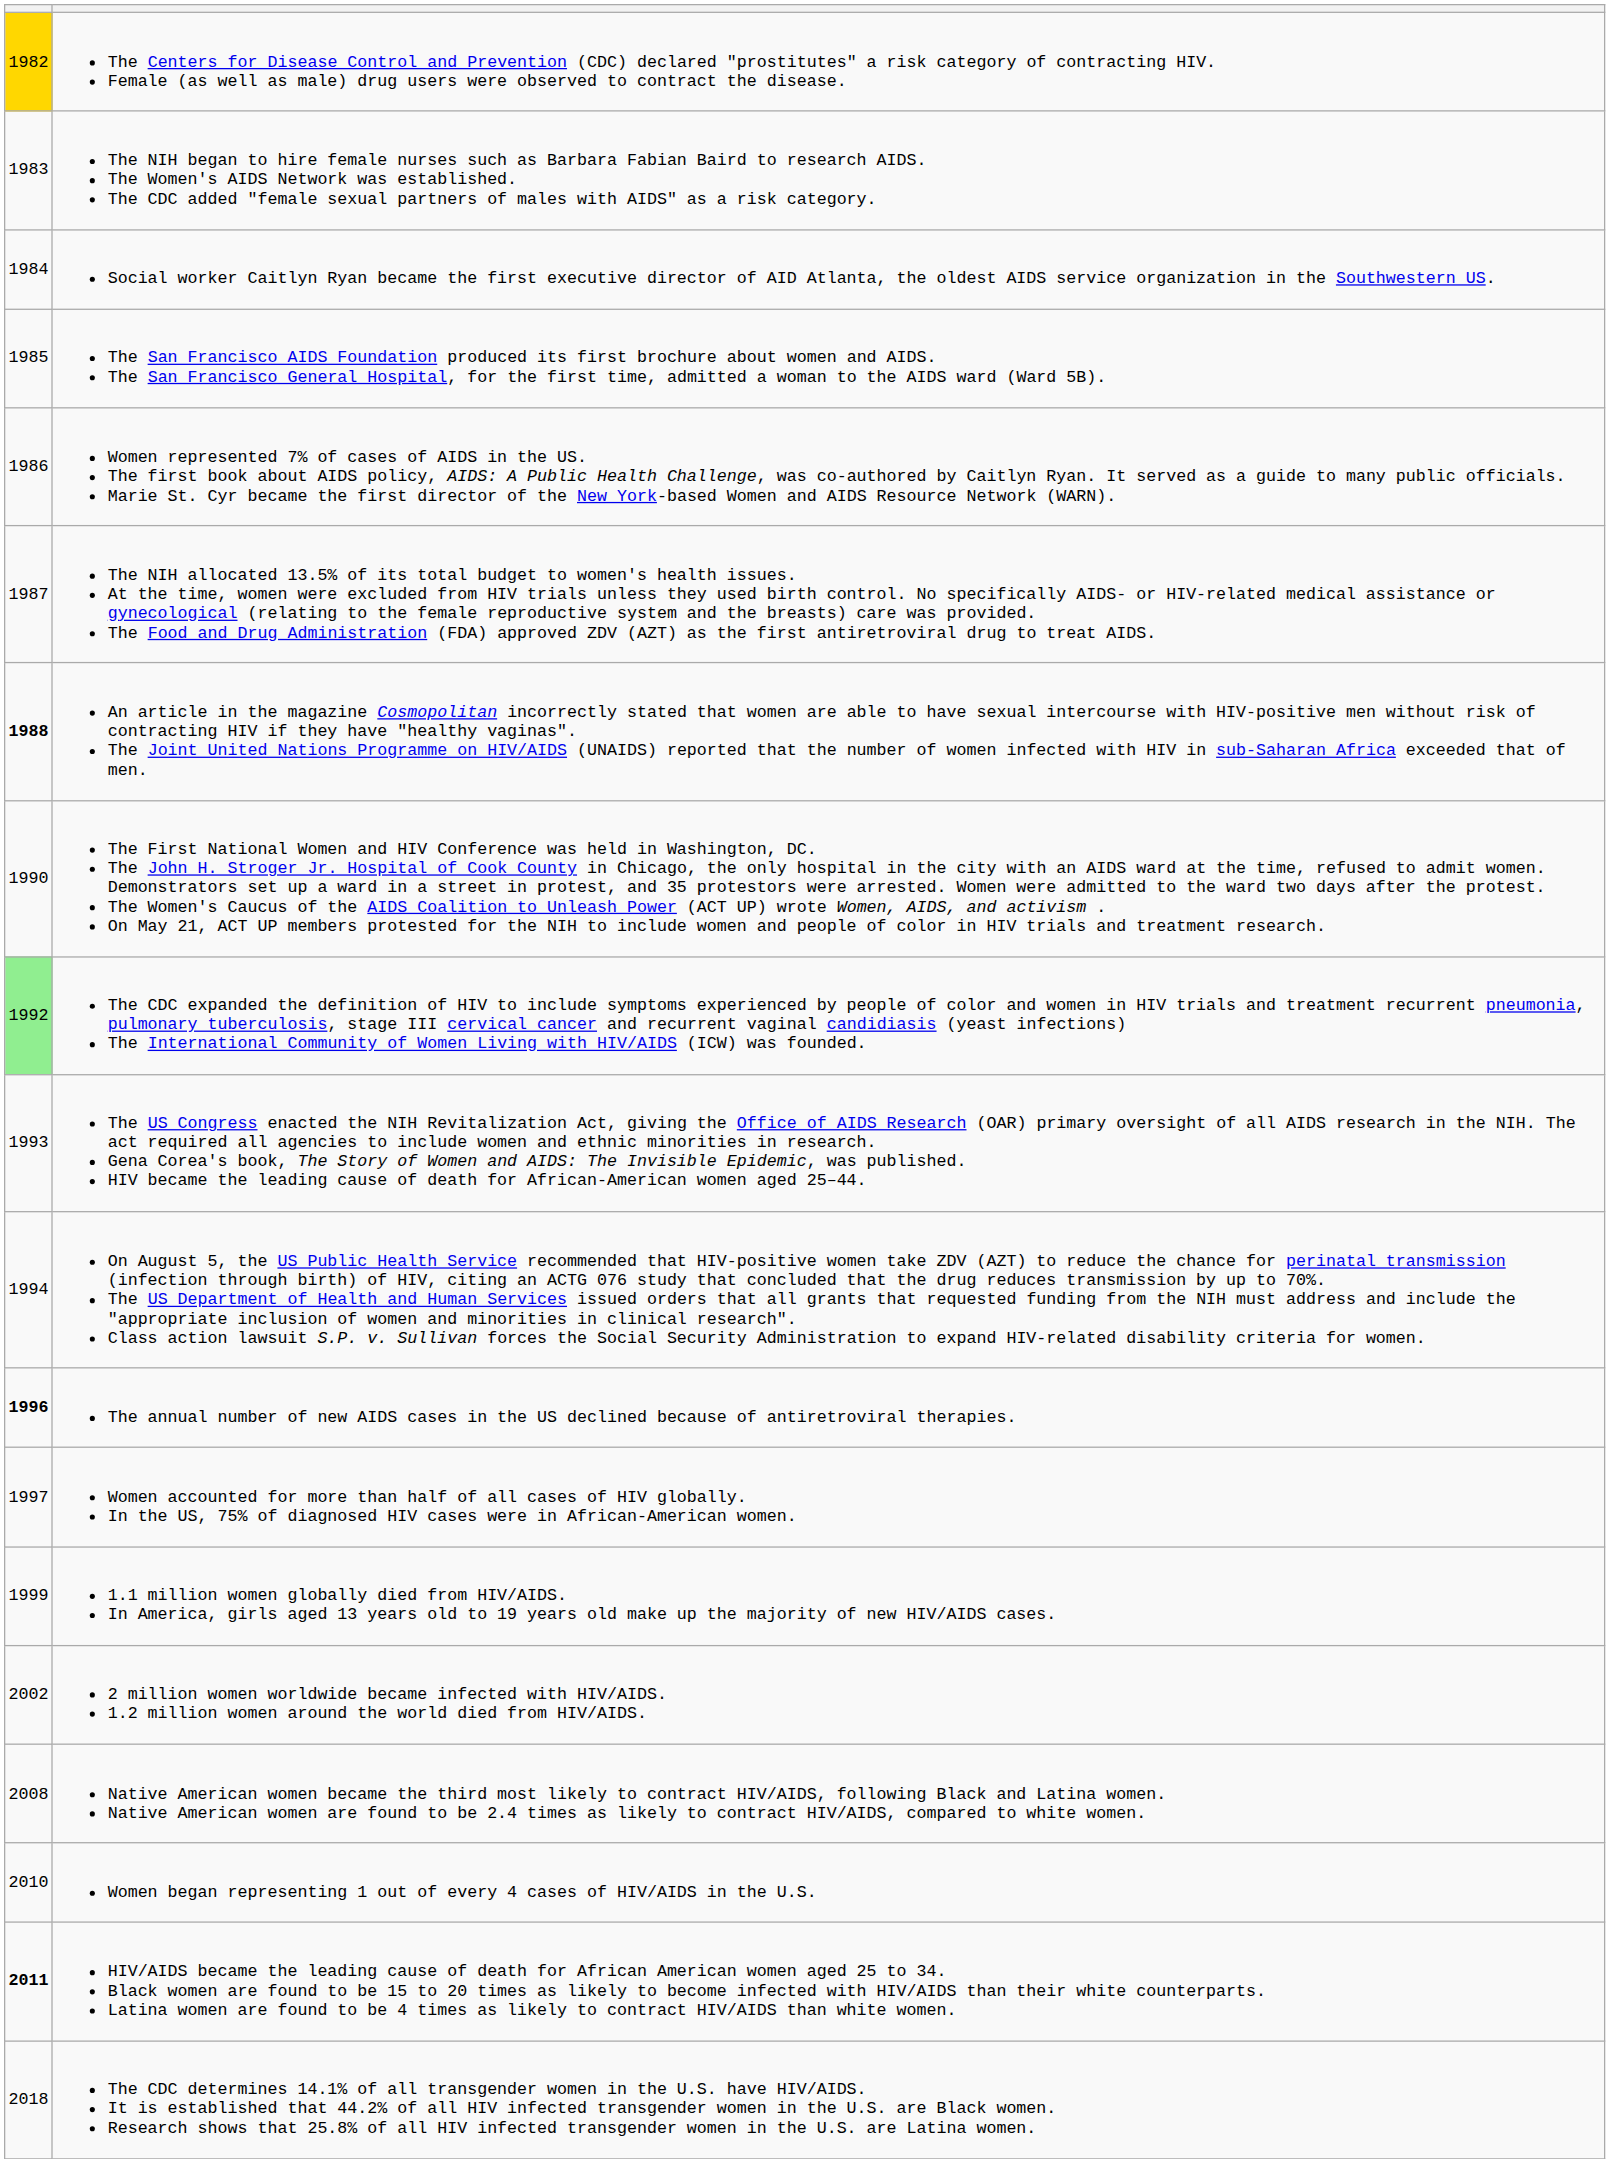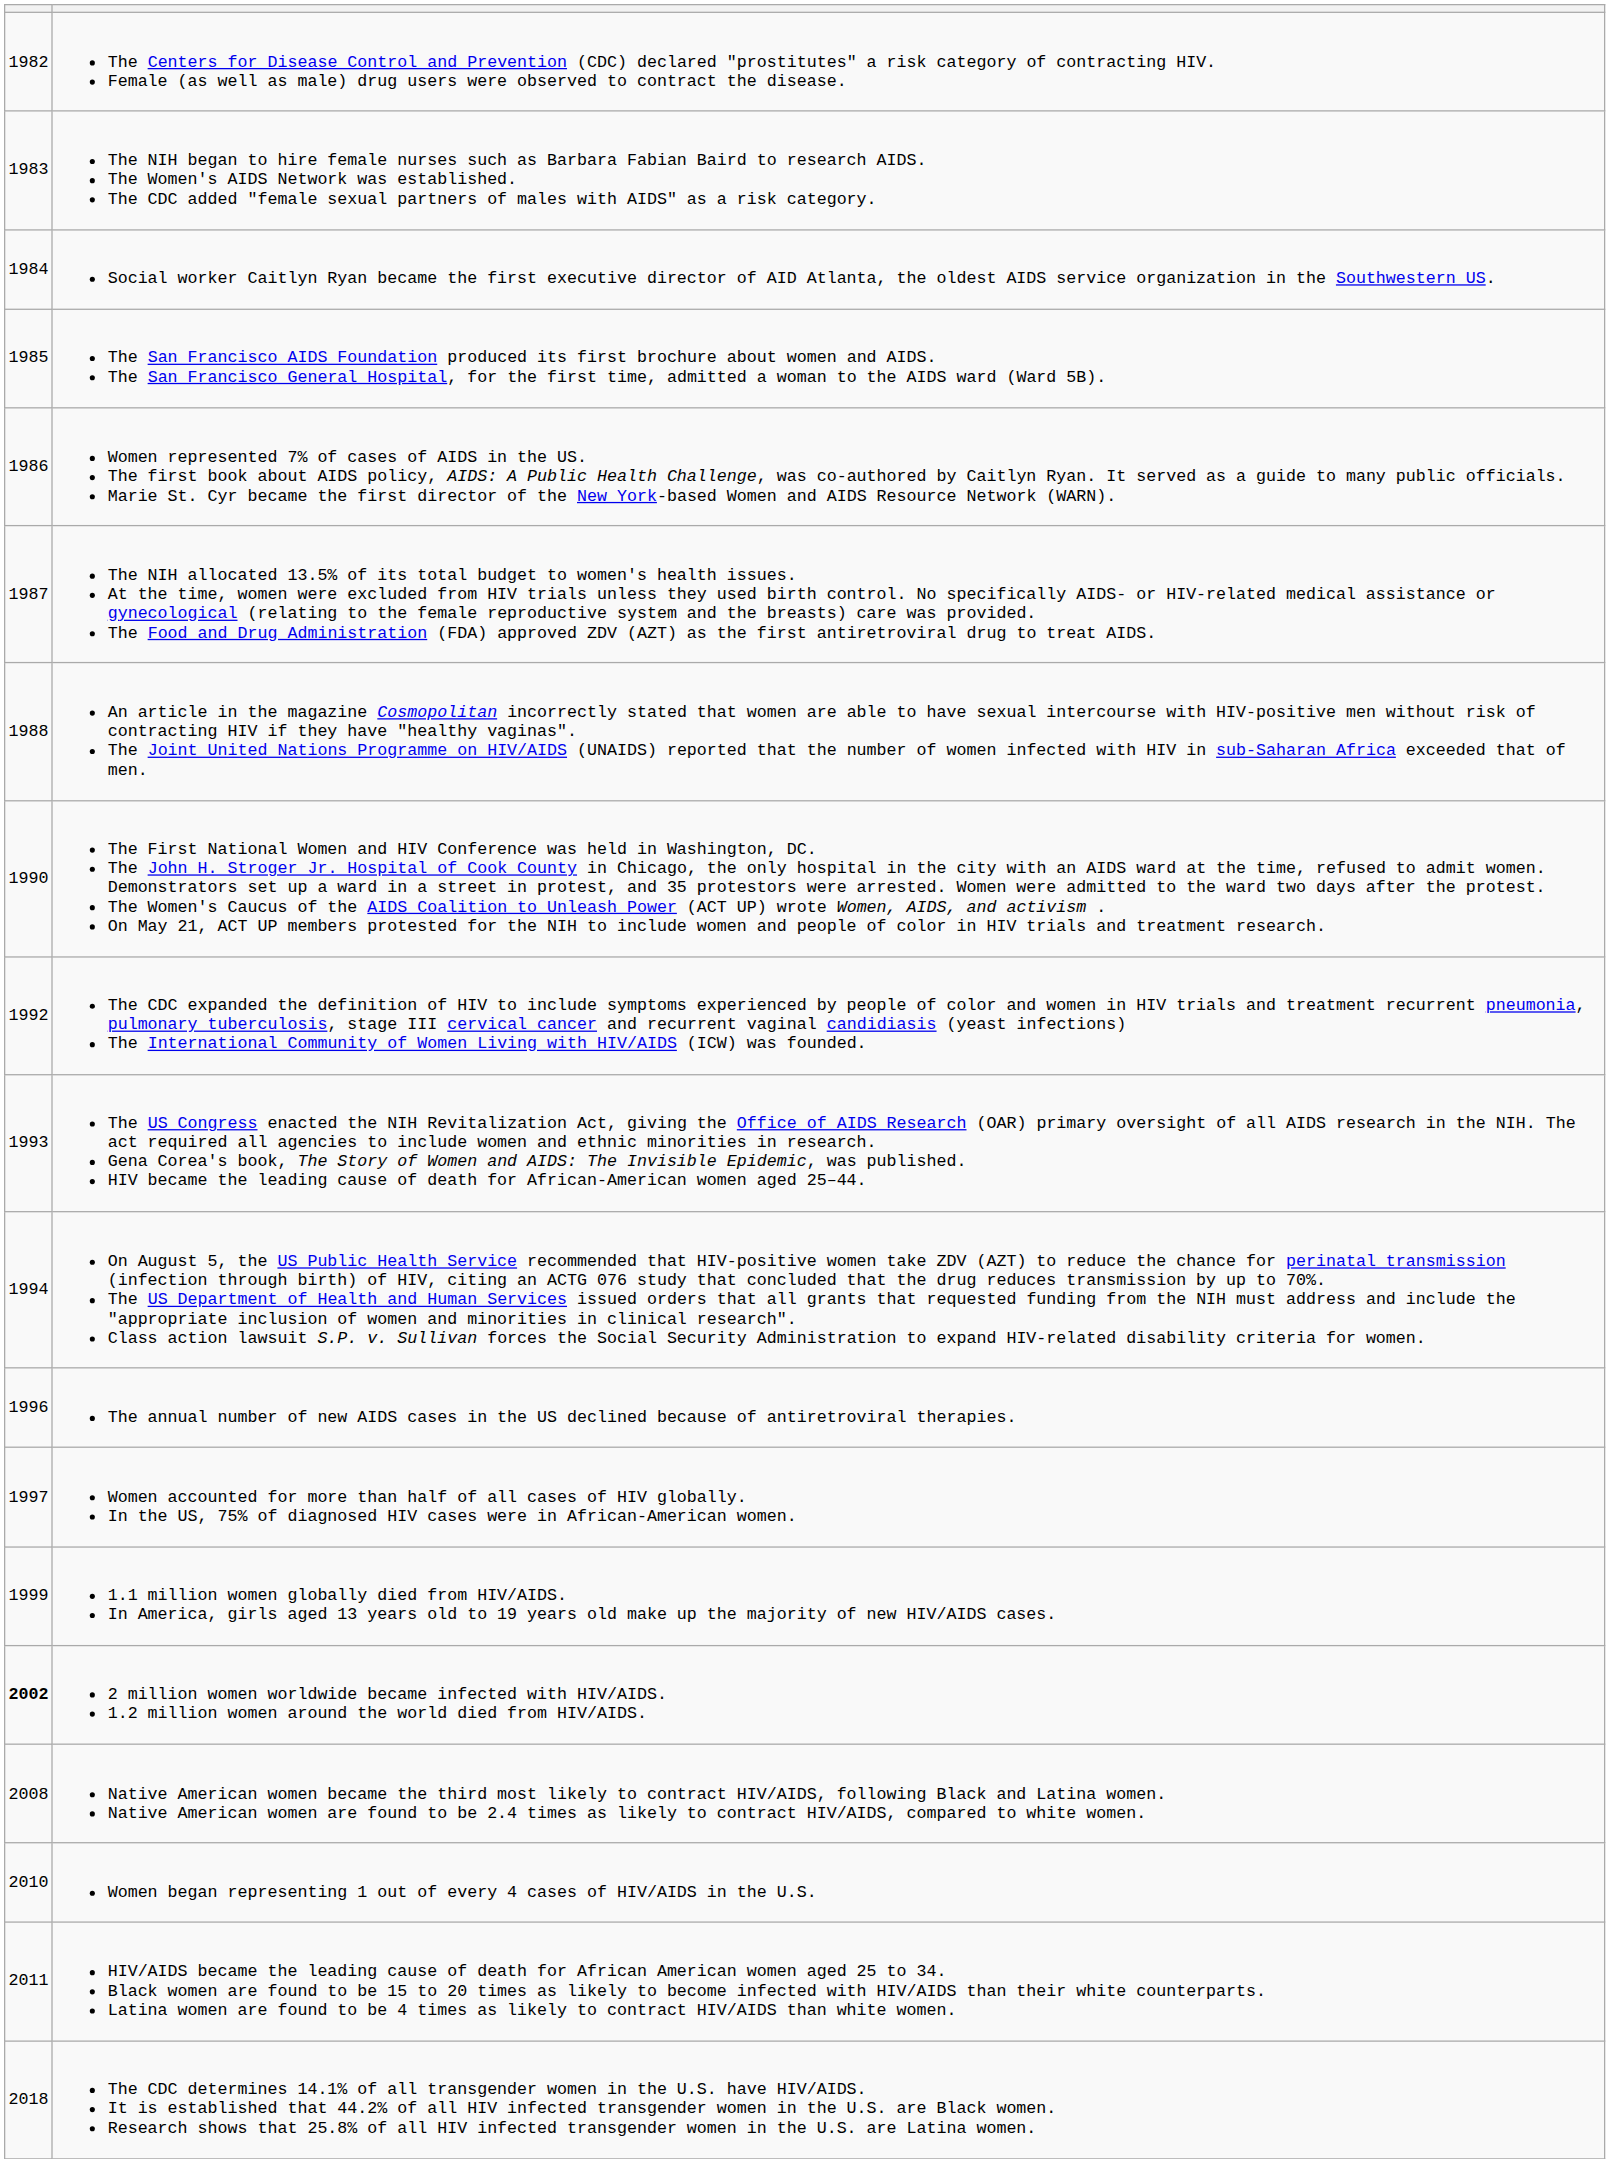(29, 62) gold background -> (29, 62) no background
(29, 732) bold -> (29, 732) normal
(29, 1016) lightgreen background -> (29, 1016) no background
(29, 1408) bold -> (29, 1408) normal
(29, 1695) normal -> (29, 1695) bold
(29, 1982) bold -> (29, 1982) normal
